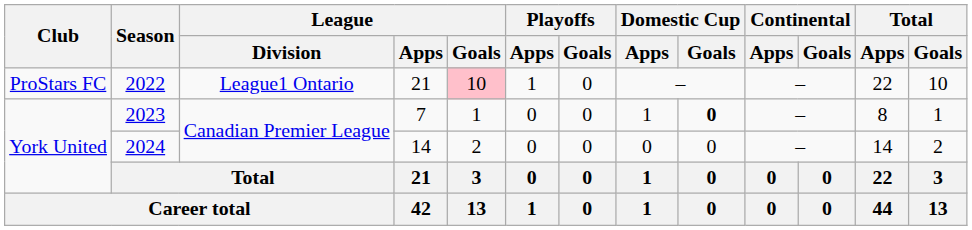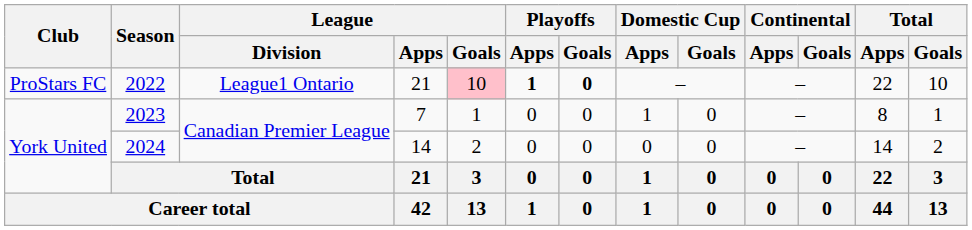(532, 83) normal -> (532, 83) bold
(587, 83) normal -> (587, 83) bold
(711, 114) bold -> (711, 114) normal
